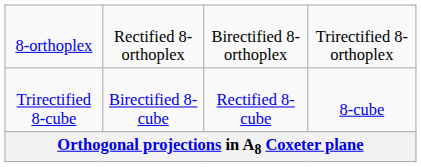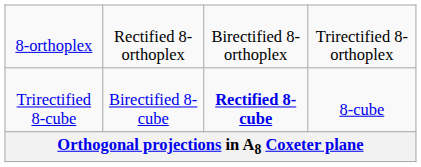(256, 109) normal -> (256, 109) bold
